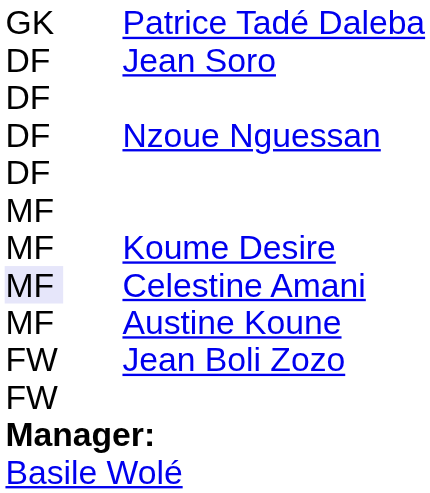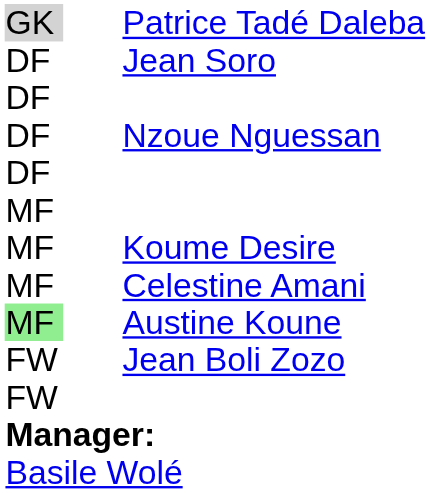(30, 23) no background -> (30, 23) lightgrey background
(30, 285) lavender background -> (30, 285) no background
(30, 322) no background -> (30, 322) lightgreen background
